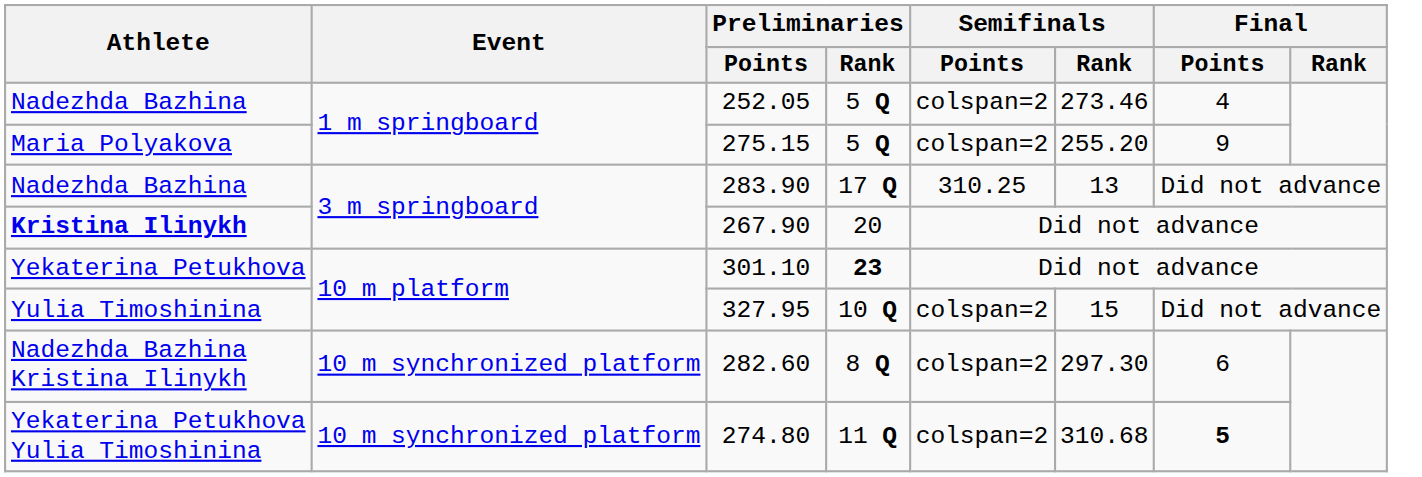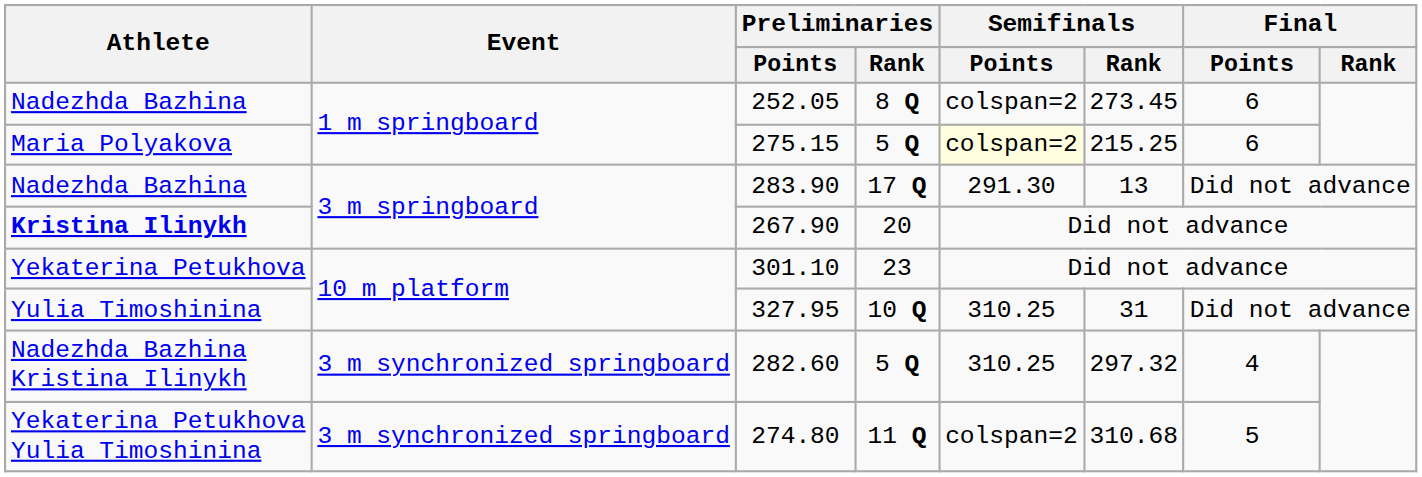(868, 103) 5 Q -> (897, 103) 8 Q
(1104, 103) 273.46 -> (1134, 103) 273.45
(1223, 103) 4 -> (1252, 103) 6
(982, 145) no background -> (1011, 145) lightyellow background
(1104, 145) 255.20 -> (1134, 145) 215.25
(1223, 145) 9 -> (1252, 145) 6
(982, 186) 310.25 -> (1011, 186) 291.30
(868, 268) bold -> (897, 268) normal
(982, 310) colspan=2 -> (1011, 310) 310.25
(1104, 310) 15 -> (1134, 310) 31
(509, 366) 10 m synchronized platform -> (524, 366) 3 m synchronized springboard
(868, 366) 8 Q -> (897, 366) 5 Q
(982, 366) colspan=2 -> (1011, 366) 310.25
(1104, 366) 297.30 -> (1134, 366) 297.32
(1223, 366) 6 -> (1252, 366) 4
(509, 436) 10 m synchronized platform -> (524, 436) 3 m synchronized springboard
(1223, 436) bold -> (1252, 436) normal
